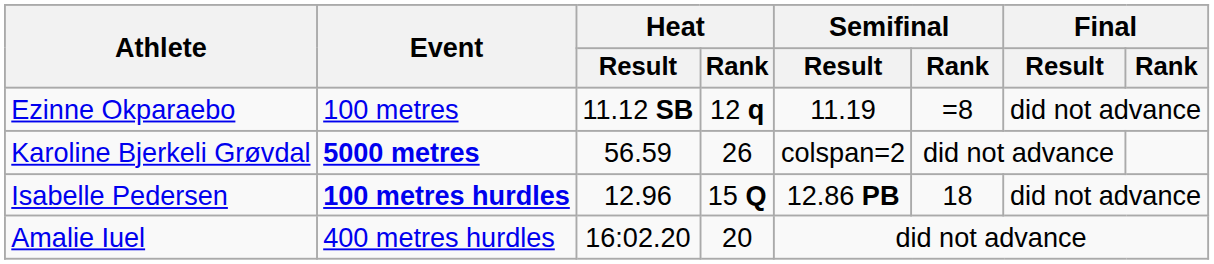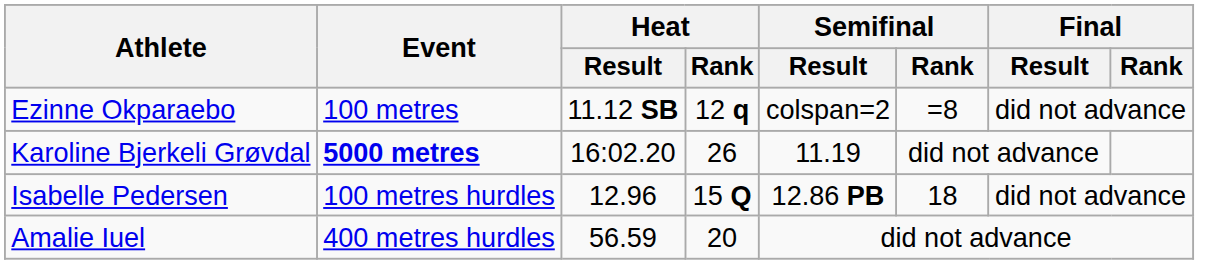(843, 110) 11.19 -> (828, 110) colspan=2
(638, 153) 56.59 -> (623, 153) 16:02.20
(843, 153) colspan=2 -> (828, 153) 11.19
(447, 195) bold -> (439, 195) normal
(638, 238) 16:02.20 -> (623, 238) 56.59
